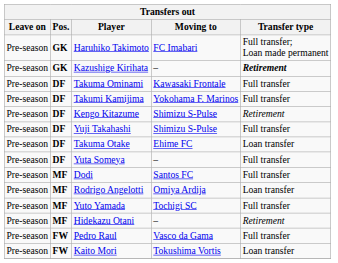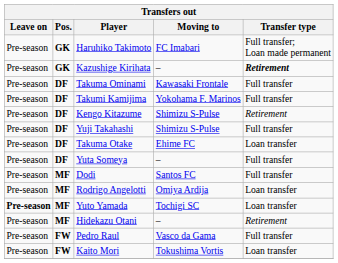(27, 205) normal -> (29, 205) bold
(266, 205) Full transfer -> (271, 205) Loan transfer
